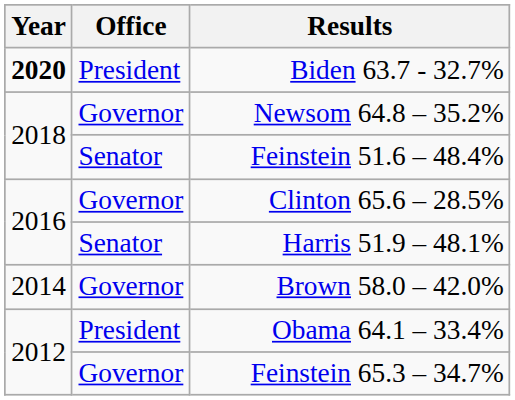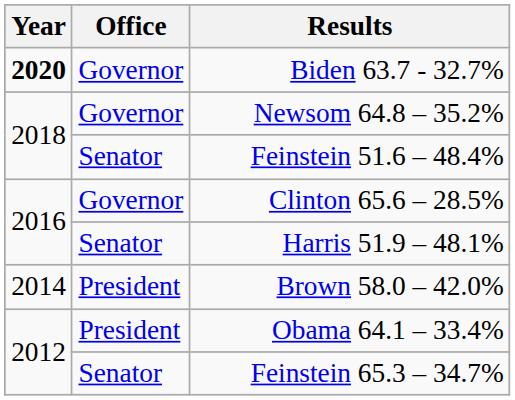(129, 69) President -> (131, 69) Governor
(131, 286) Governor -> (129, 286) President
(131, 373) Governor -> (120, 373) Senator
